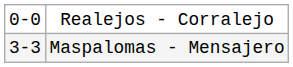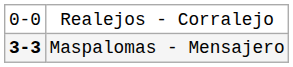(25, 48) normal -> (25, 48) bold
